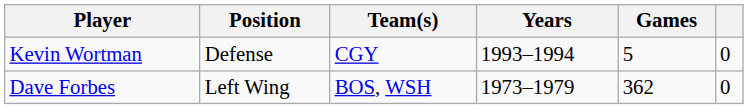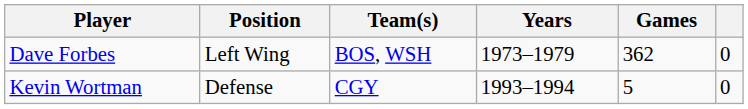rows swapped: (62, 86) <-> (76, 53)
